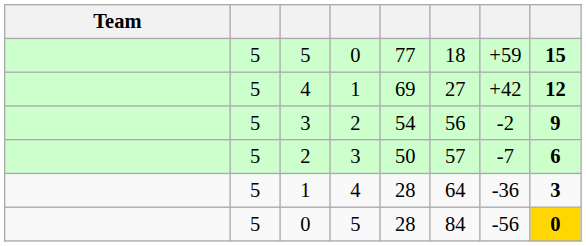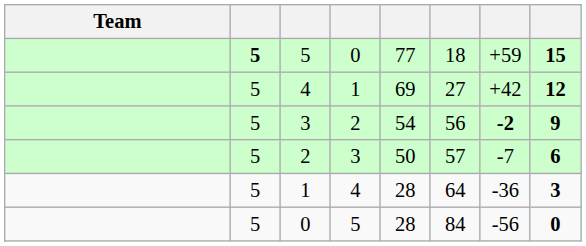(255, 55) normal -> (255, 55) bold
(505, 123) normal -> (505, 123) bold
(555, 224) gold background -> (555, 224) no background
